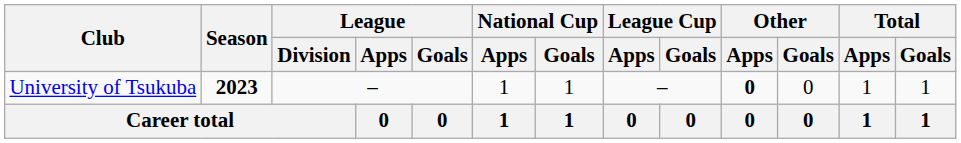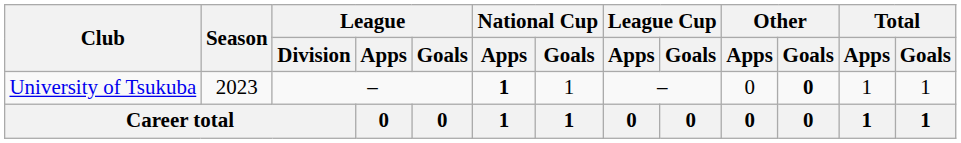(237, 87) bold -> (237, 87) normal
(504, 87) normal -> (504, 87) bold
(750, 87) bold -> (750, 87) normal
(808, 87) normal -> (808, 87) bold
